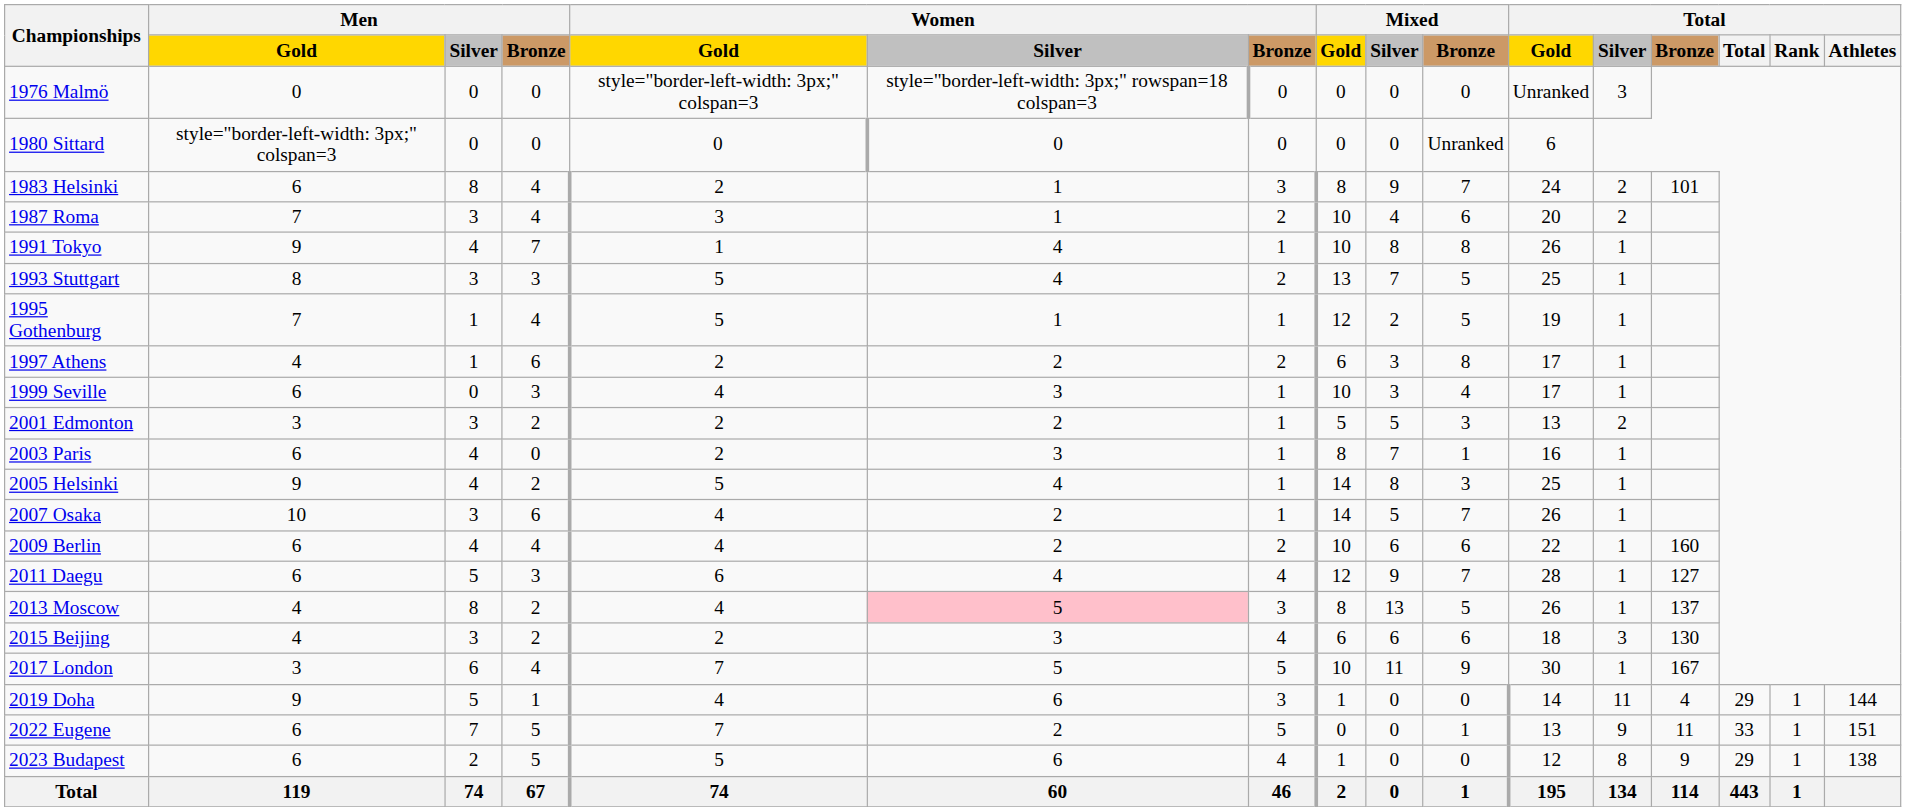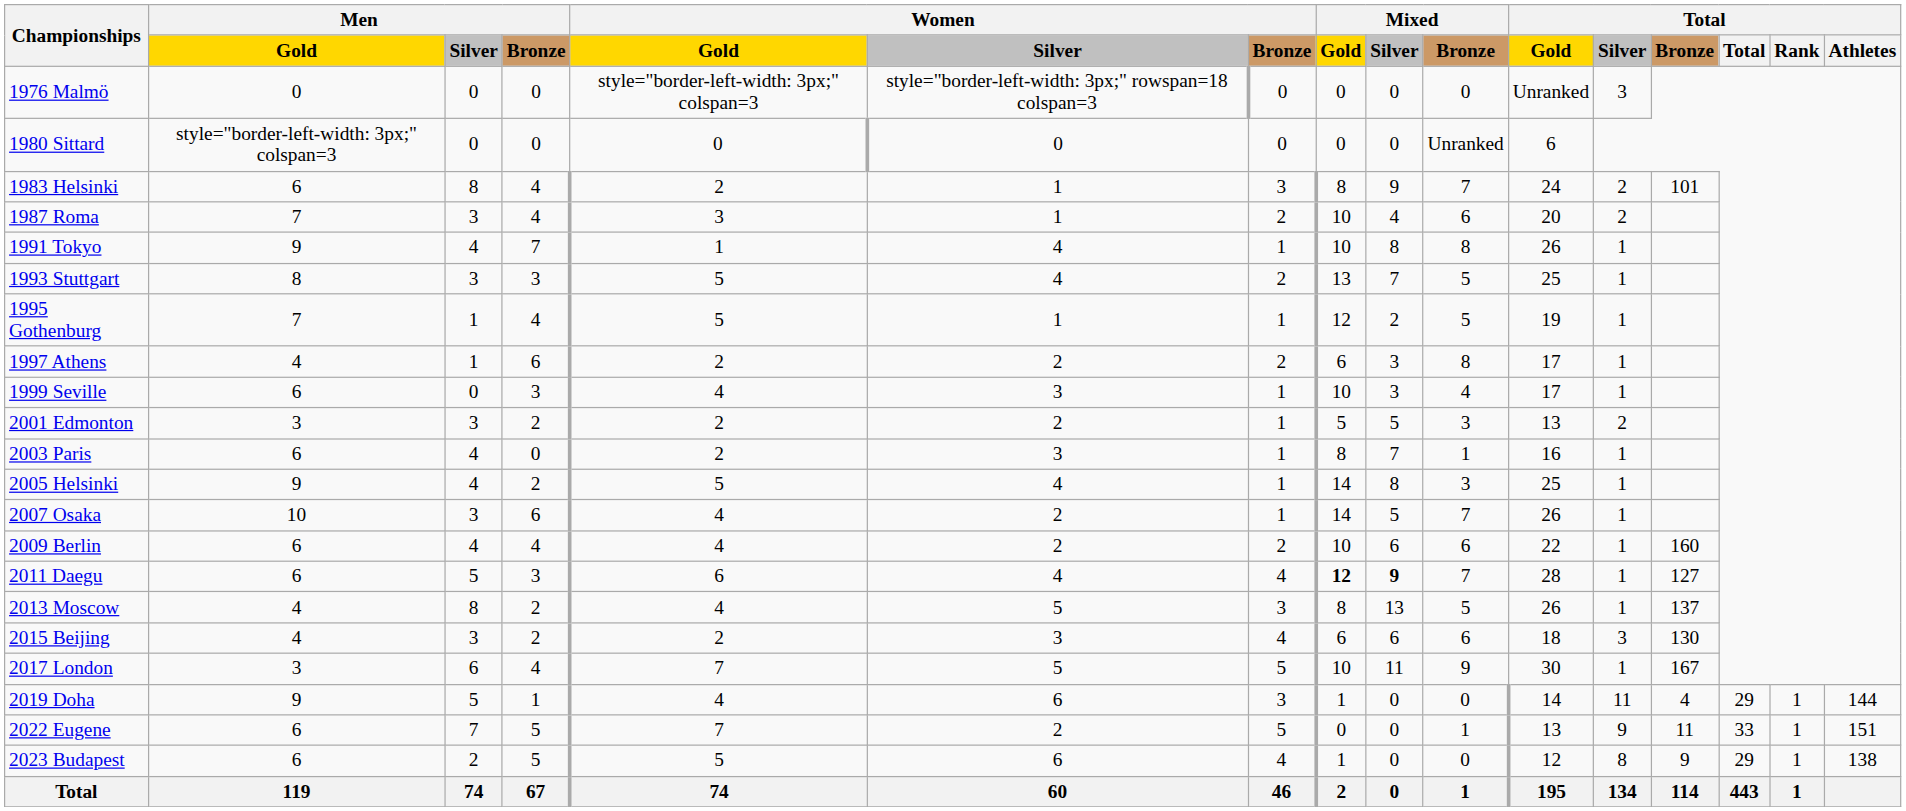(1341, 576) normal -> (1341, 576) bold
(1394, 576) normal -> (1394, 576) bold
(1058, 607) pink background -> (1058, 607) no background
